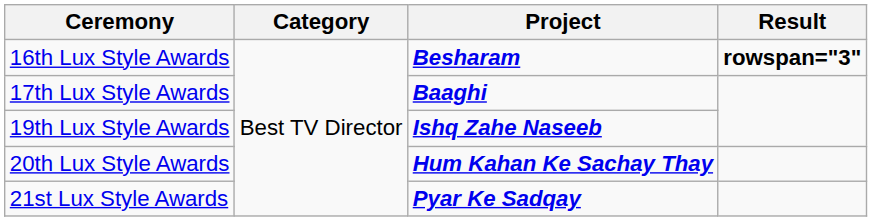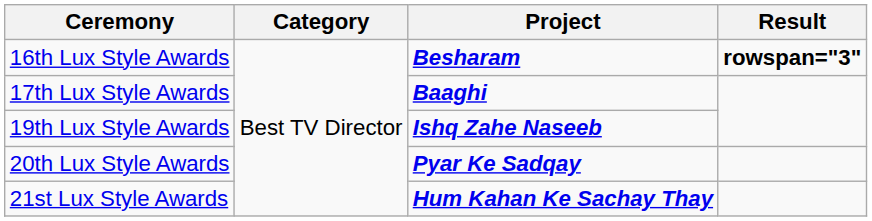(563, 163) Hum Kahan Ke Sachay Thay -> (497, 163) Pyar Ke Sadqay
(497, 198) Pyar Ke Sadqay -> (563, 198) Hum Kahan Ke Sachay Thay
